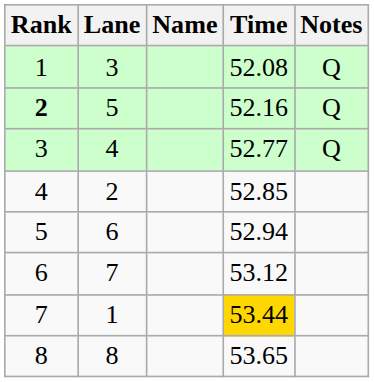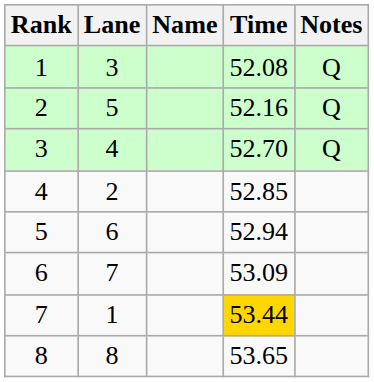(41, 107) bold -> (41, 107) normal
(259, 149) 52.77 -> (259, 149) 52.70
(259, 273) 53.12 -> (259, 273) 53.09
